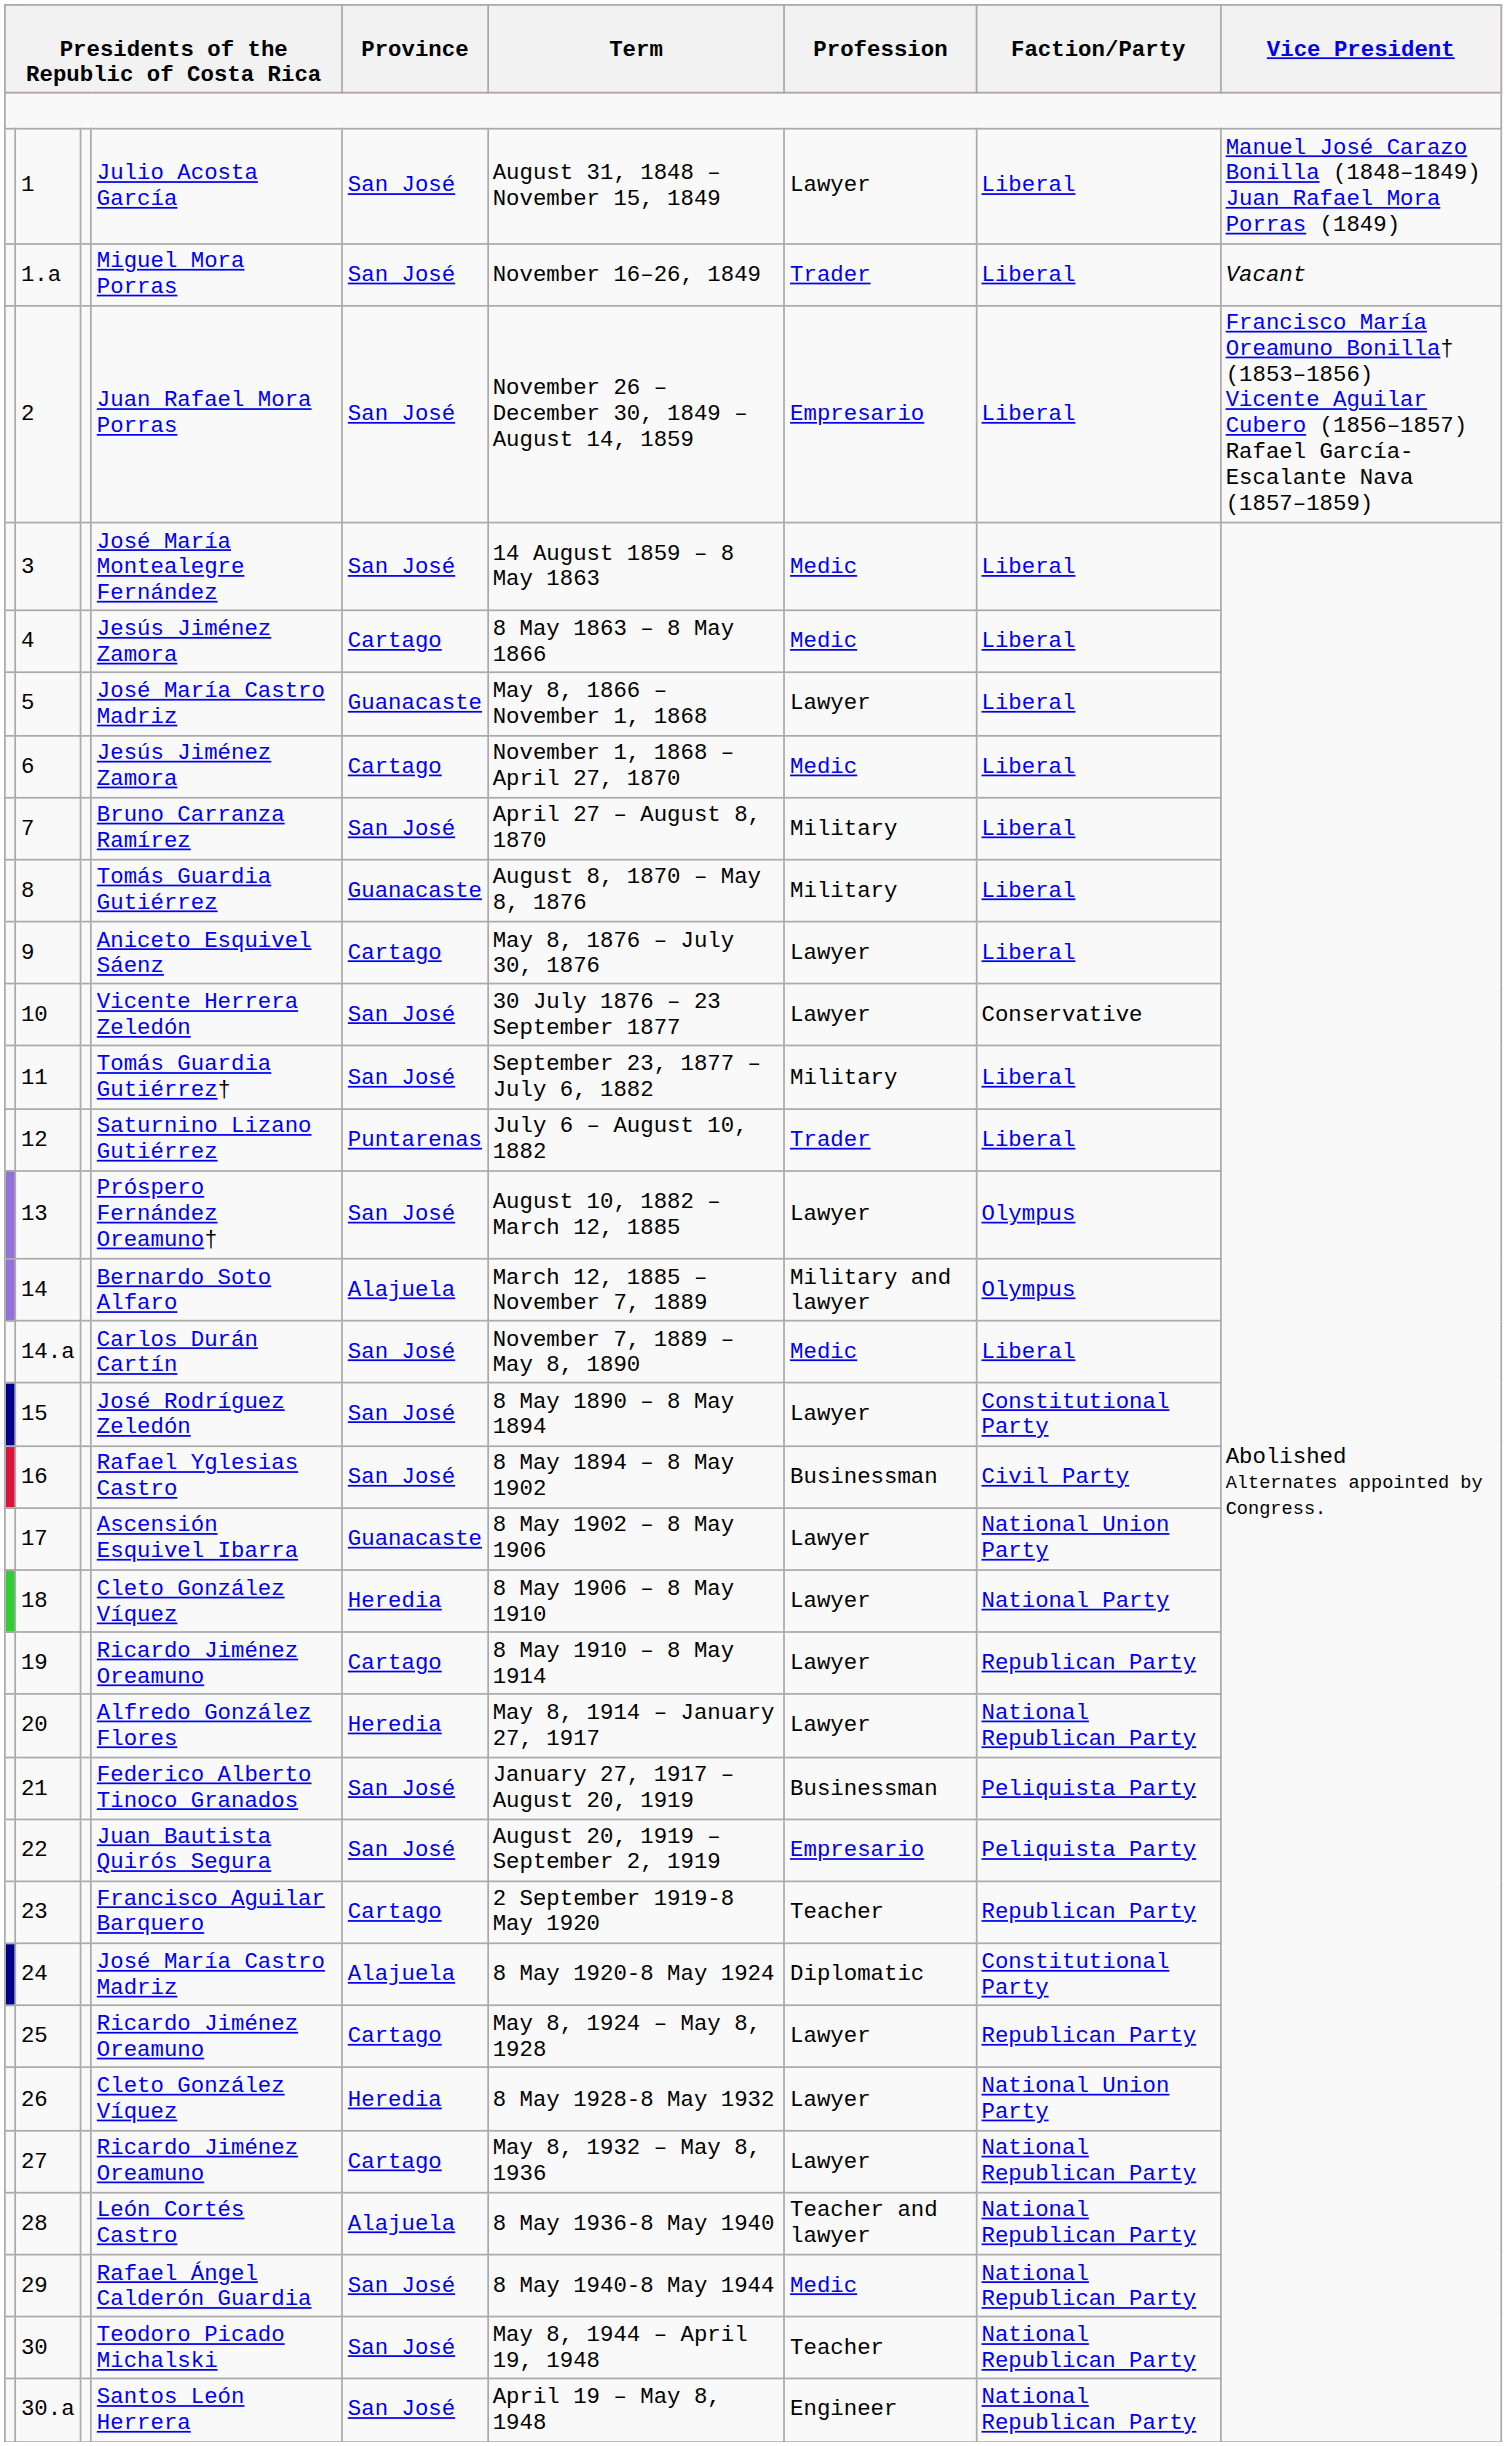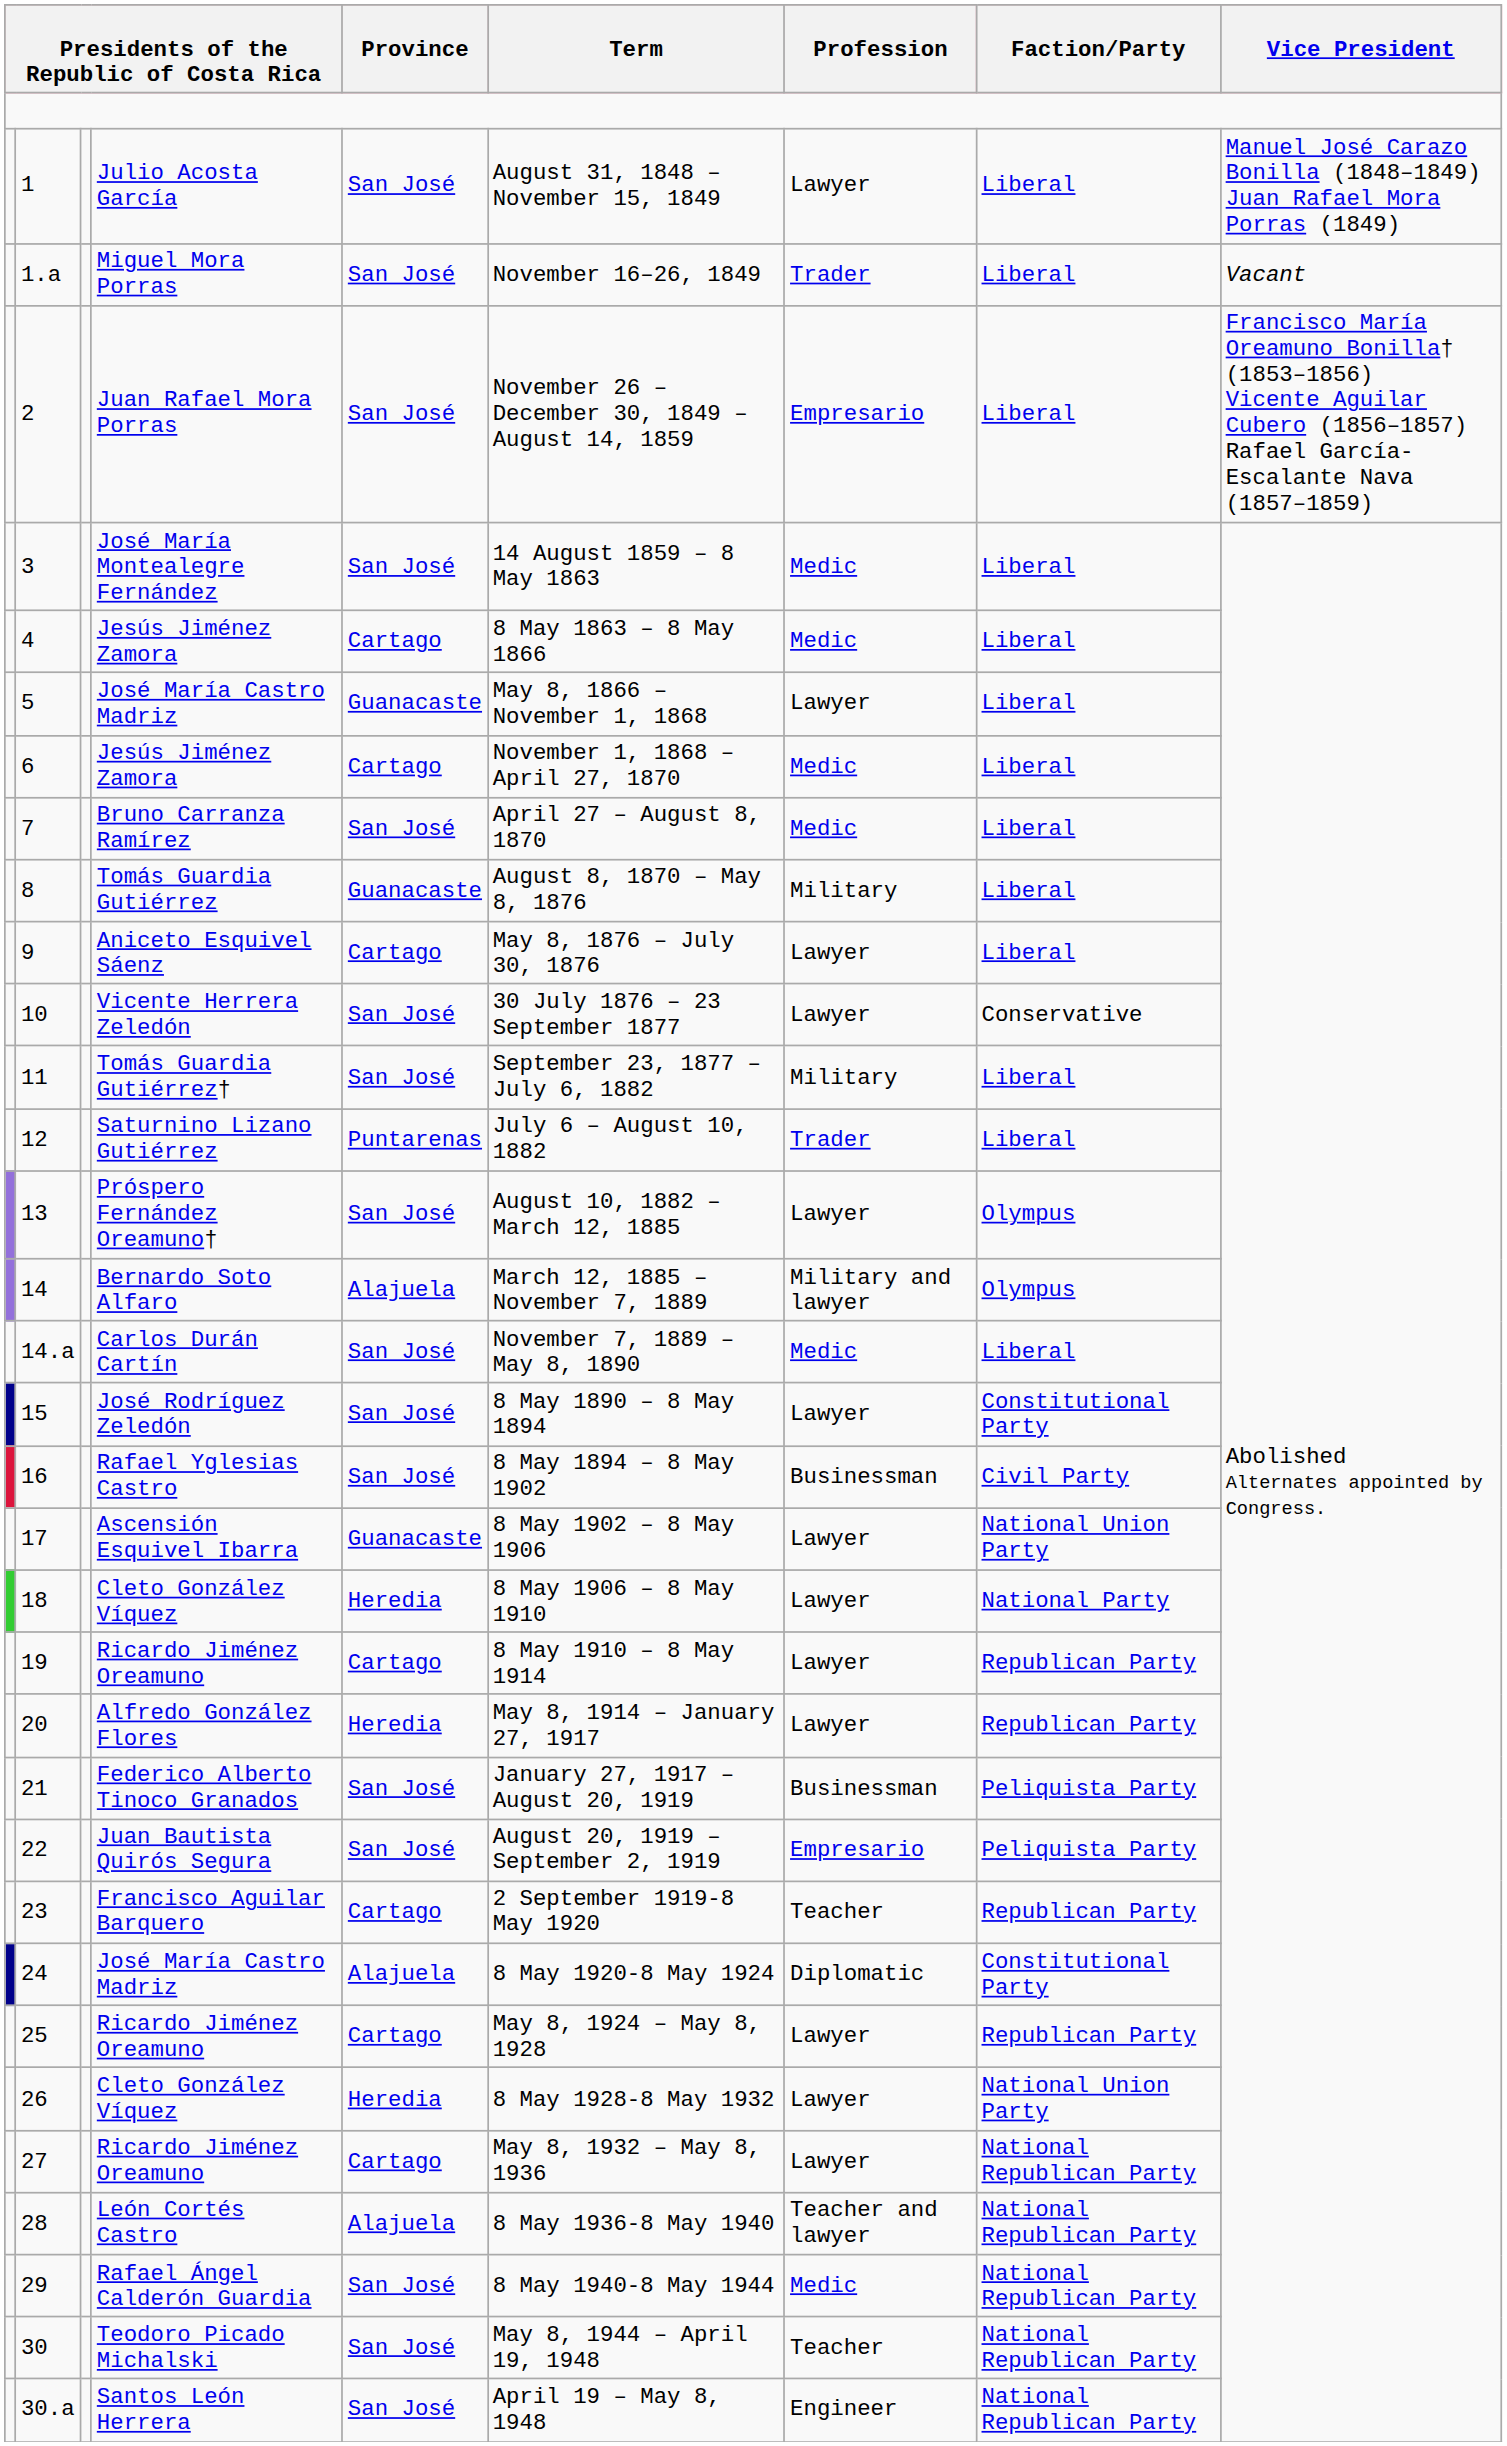(844, 828) Military -> (824, 828) Medic
(1089, 1726) National Republican Party -> (1089, 1726) Republican Party
